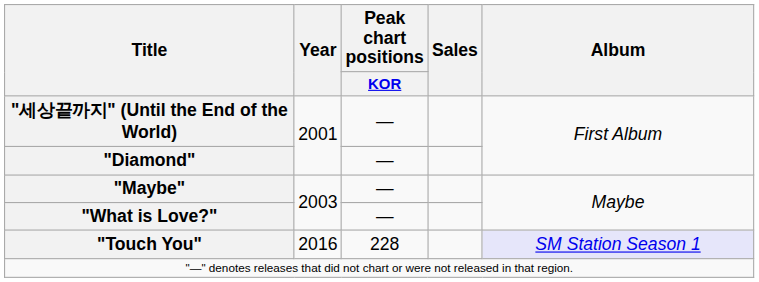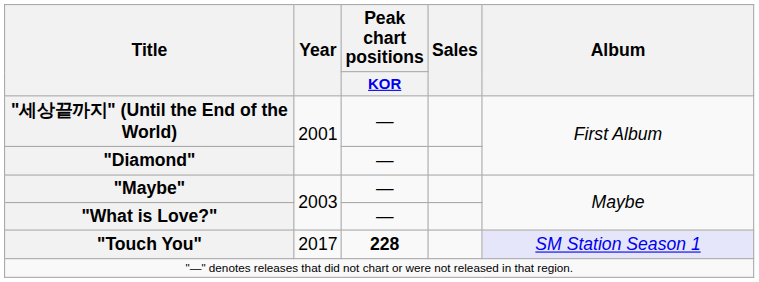(318, 244) 2016 -> (318, 244) 2017
(385, 244) normal -> (385, 244) bold
